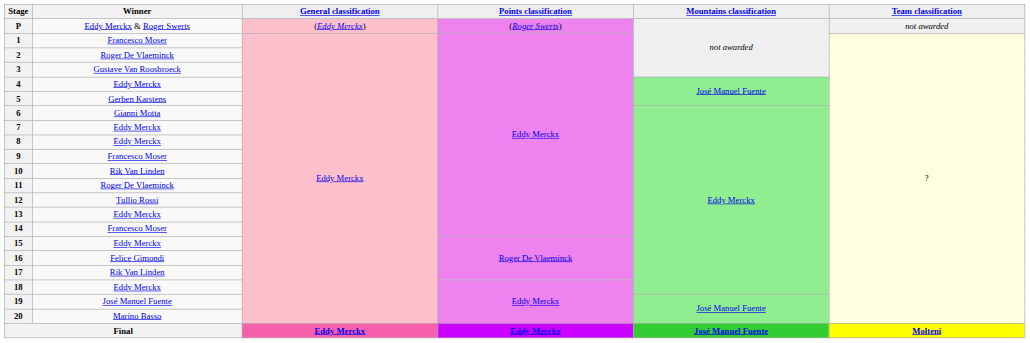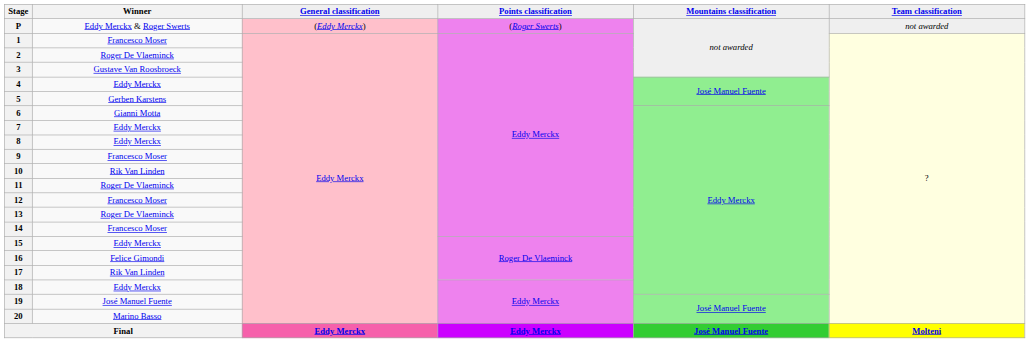(137, 200) Tullio Rossi -> (137, 200) Francesco Moser
(137, 215) Eddy Merckx -> (137, 215) Roger De Vlaeminck
